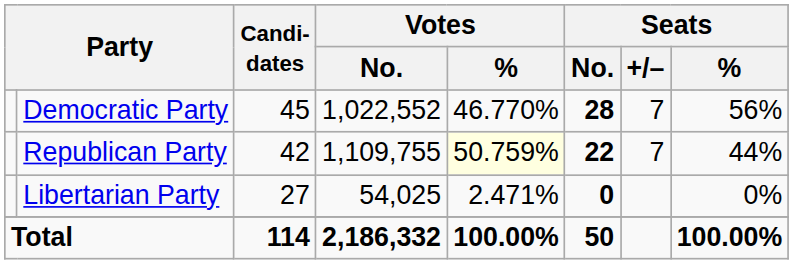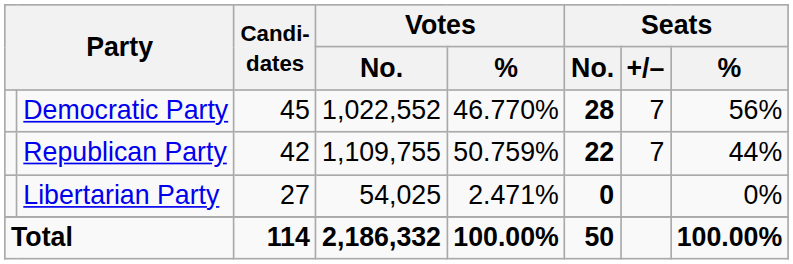(506, 152) lightyellow background -> (506, 152) no background
